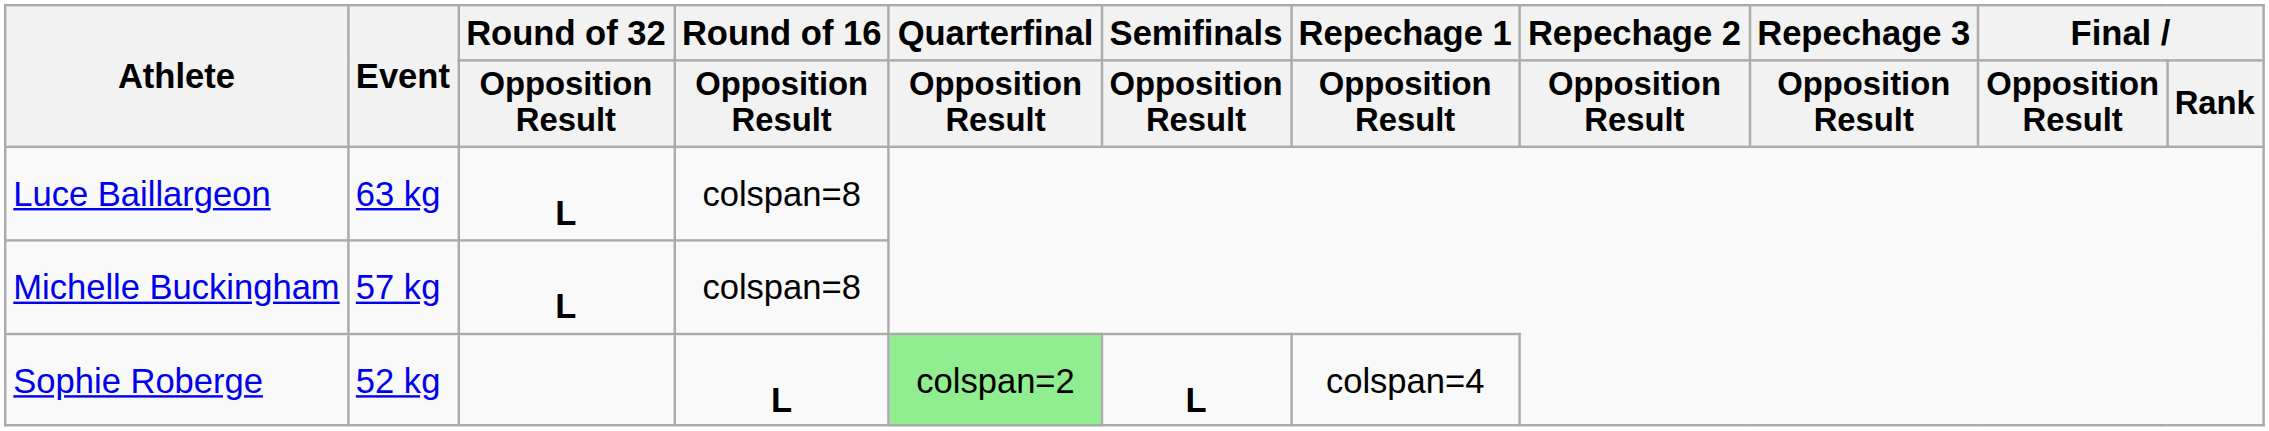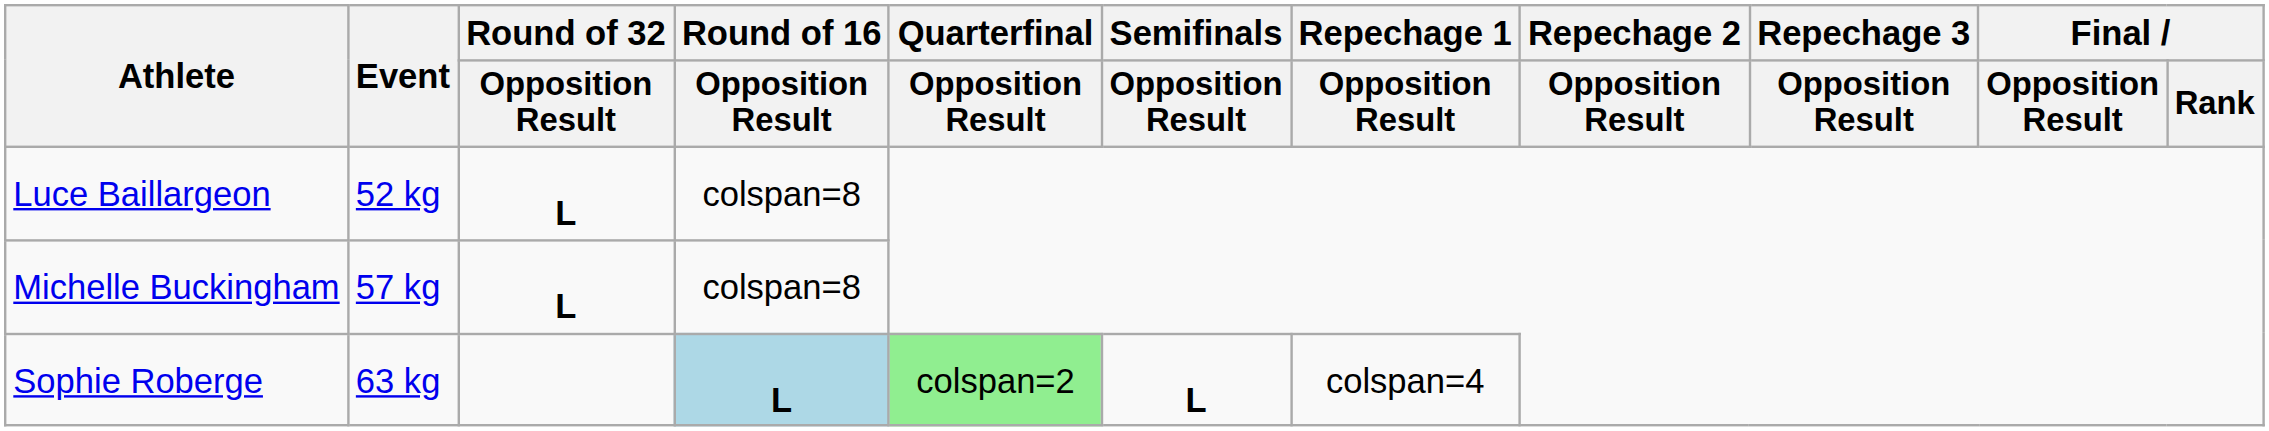(398, 194) 63 kg -> (398, 194) 52 kg
(398, 380) 52 kg -> (398, 380) 63 kg
(782, 399) no background -> (782, 399) lightblue background
